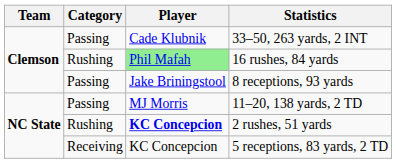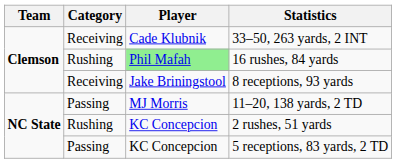(88, 37) Passing -> (95, 37) Receiving
(88, 81) Passing -> (95, 81) Receiving
(176, 125) bold -> (173, 125) normal
(95, 147) Receiving -> (88, 147) Passing
